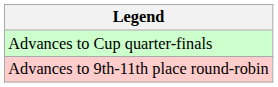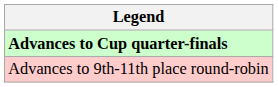(110, 43) normal -> (118, 43) bold
